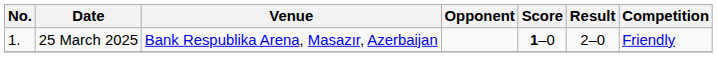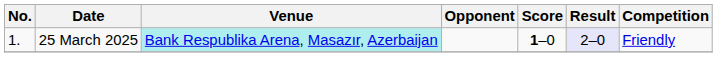(291, 39) no background -> (291, 39) paleturquoise background
(593, 39) no background -> (593, 39) lavender background
